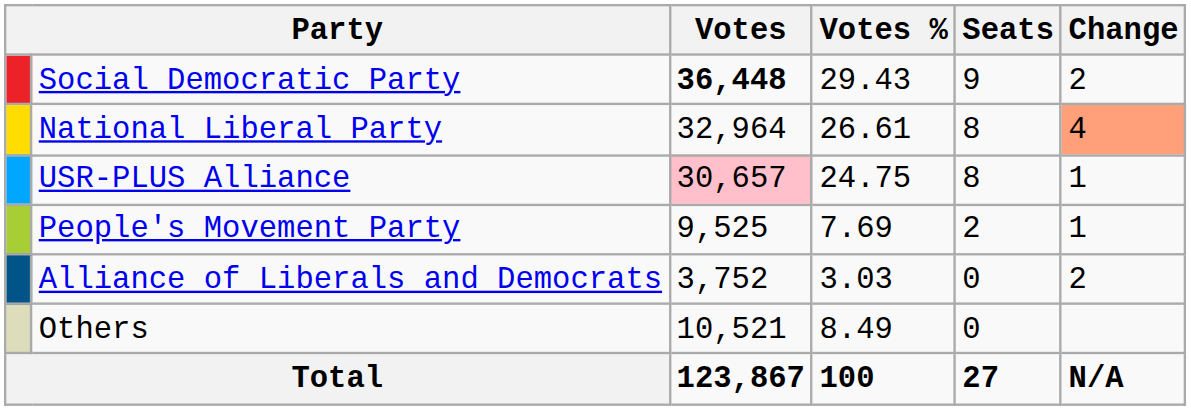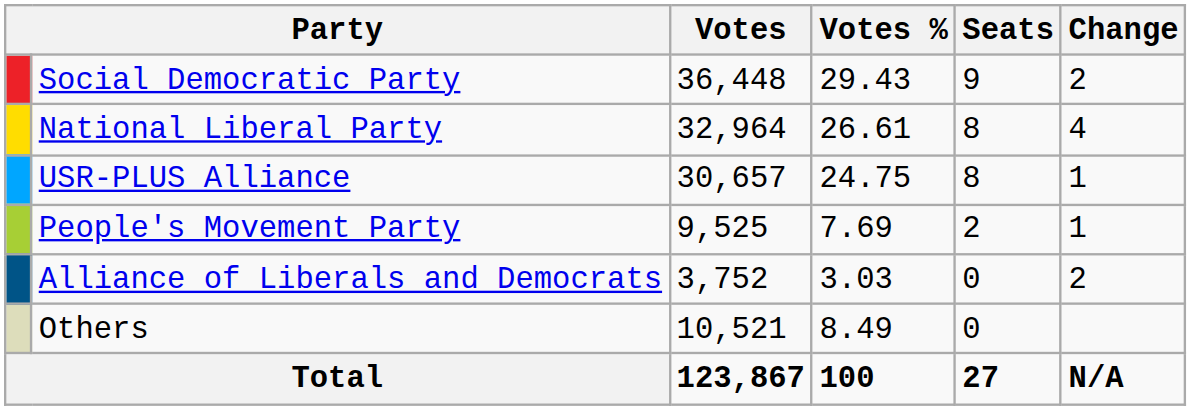(732, 80) bold -> (732, 80) normal
(1078, 130) lightsalmon background -> (1078, 130) no background
(732, 179) pink background -> (732, 179) no background
